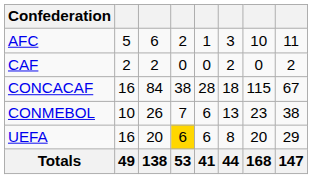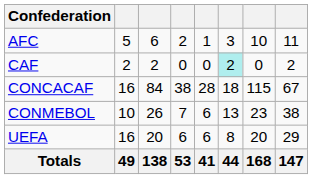(231, 64) no background -> (231, 64) paleturquoise background
(183, 137) gold background -> (183, 137) no background
